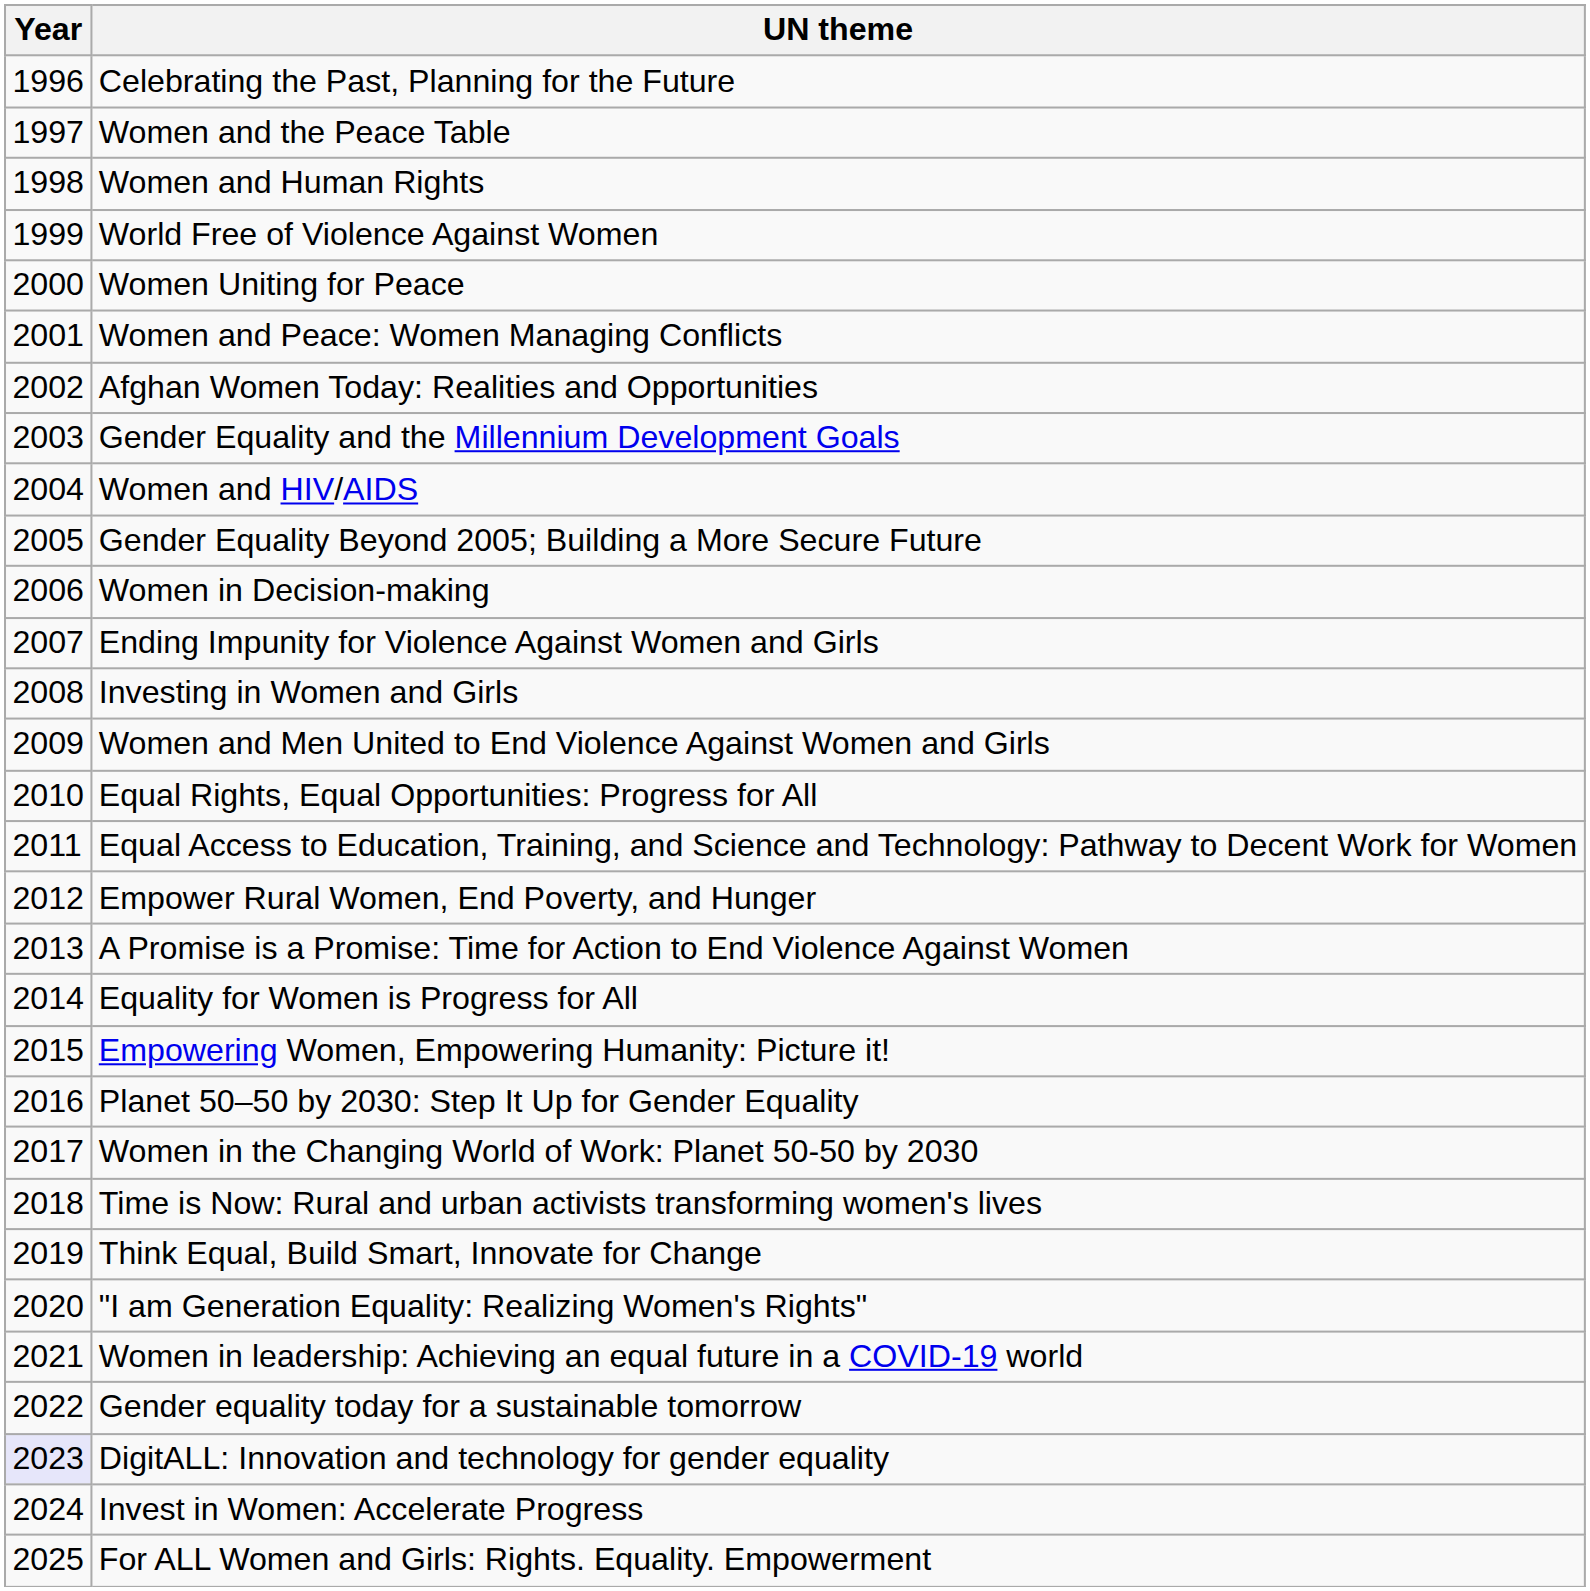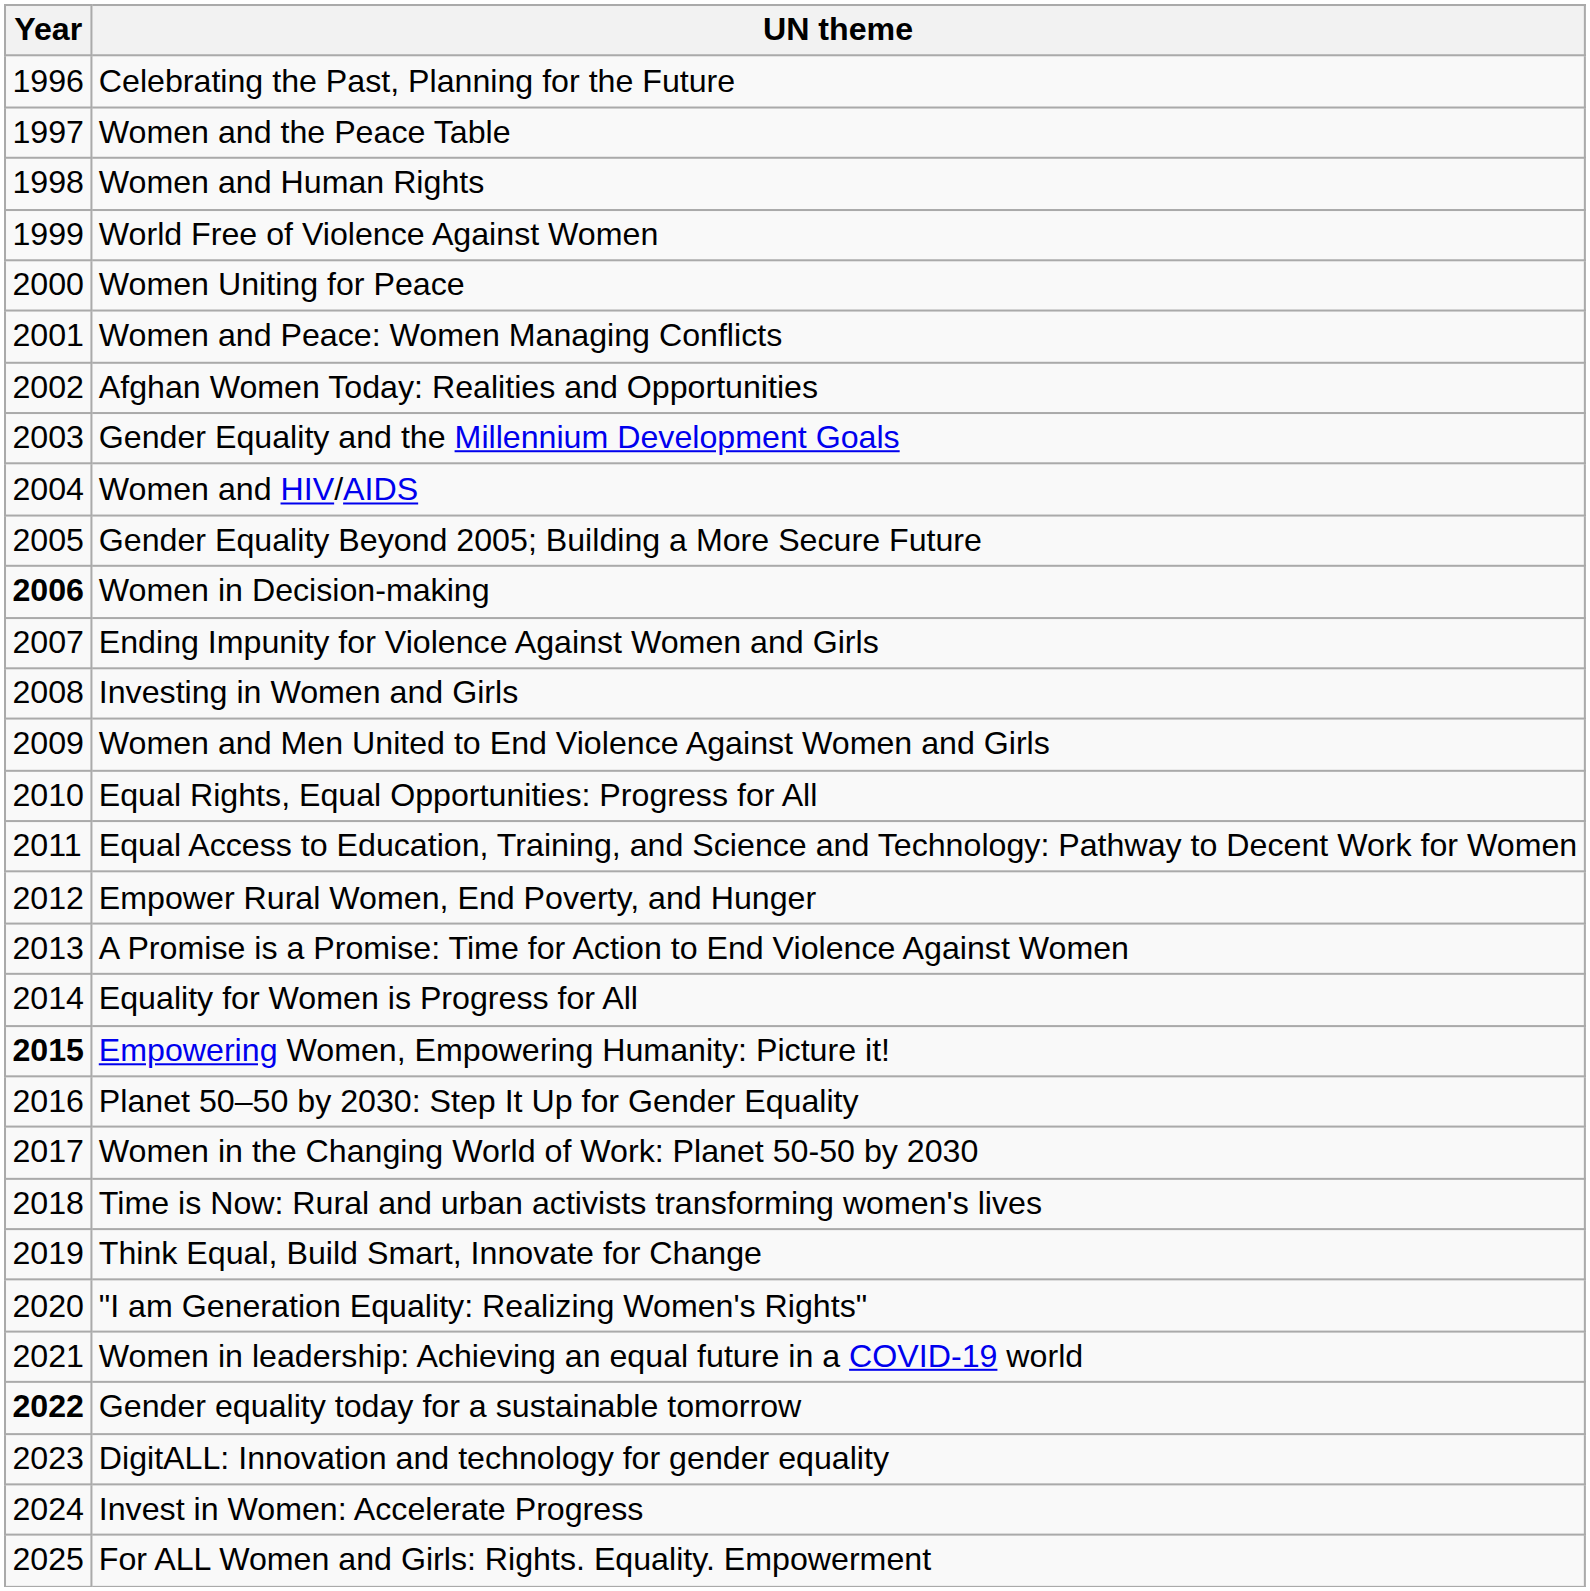(48, 591) normal -> (48, 591) bold
(48, 1050) normal -> (48, 1050) bold
(48, 1407) normal -> (48, 1407) bold
(48, 1458) lavender background -> (48, 1458) no background
